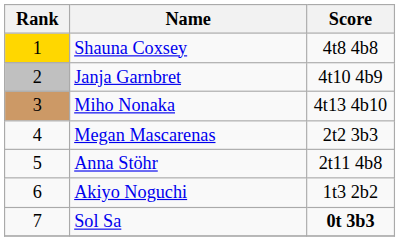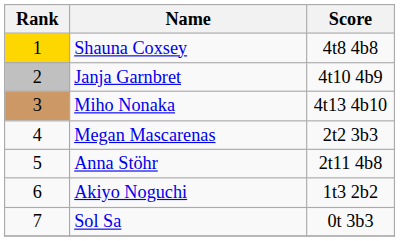(350, 221) bold -> (350, 221) normal
